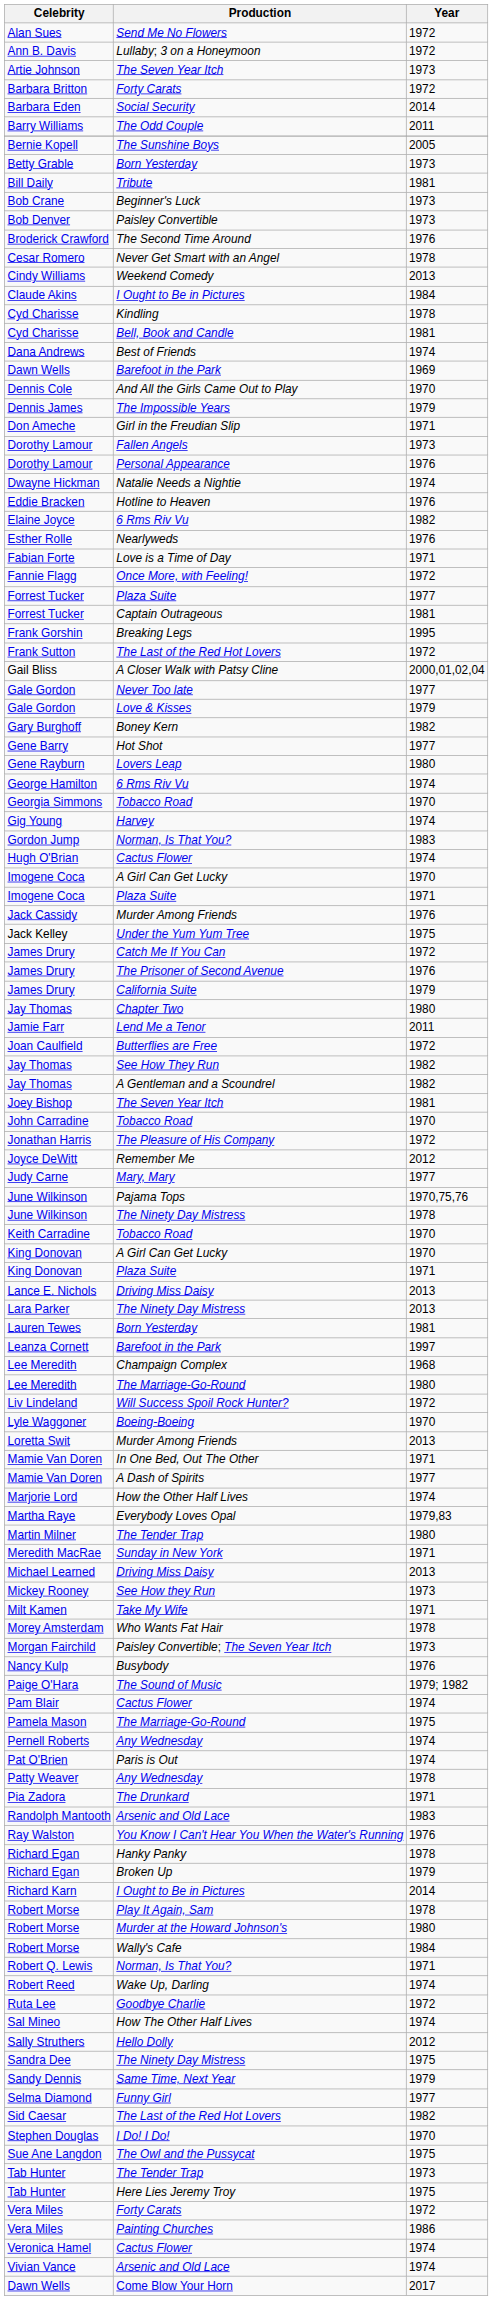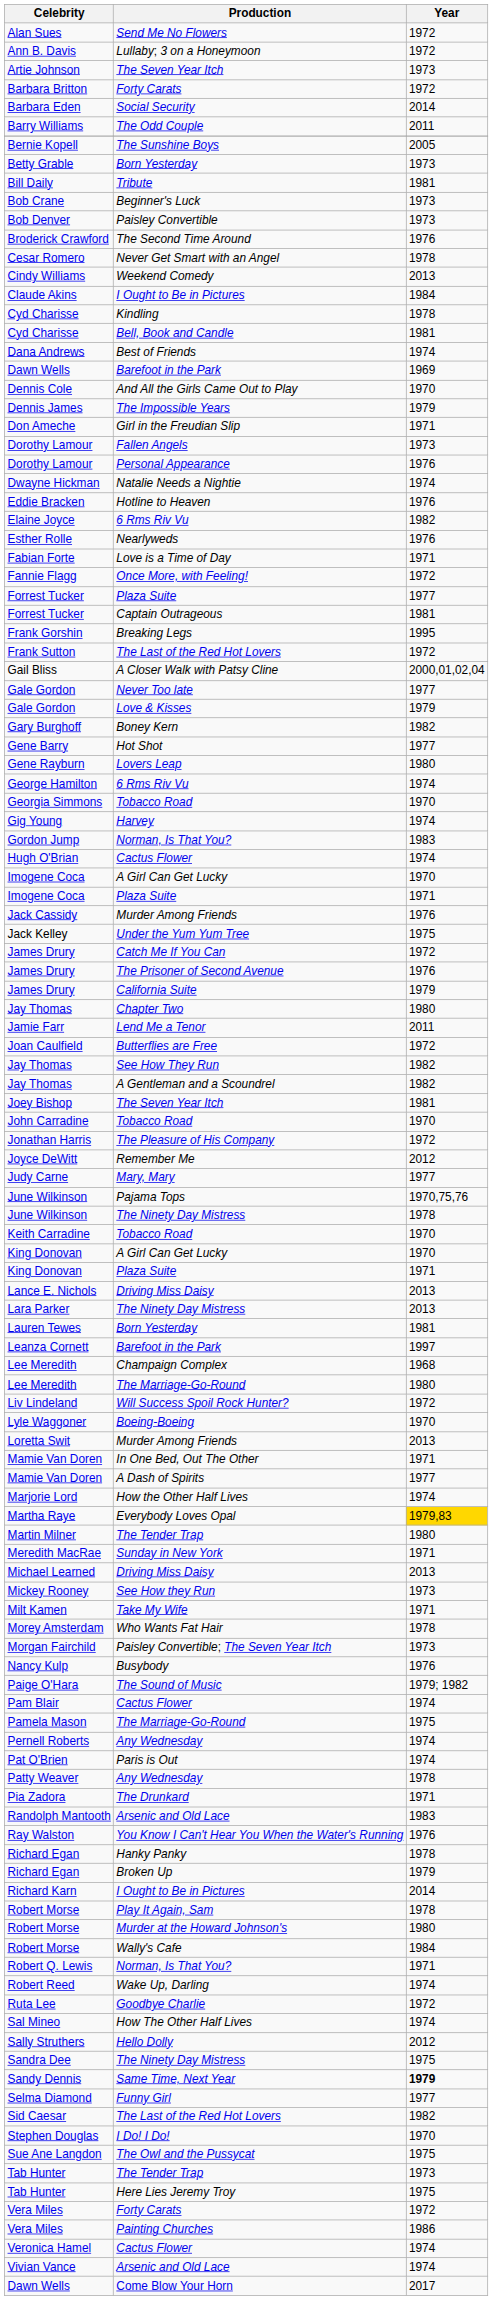(430, 1516) no background -> (430, 1516) gold background
(422, 2079) normal -> (422, 2079) bold
